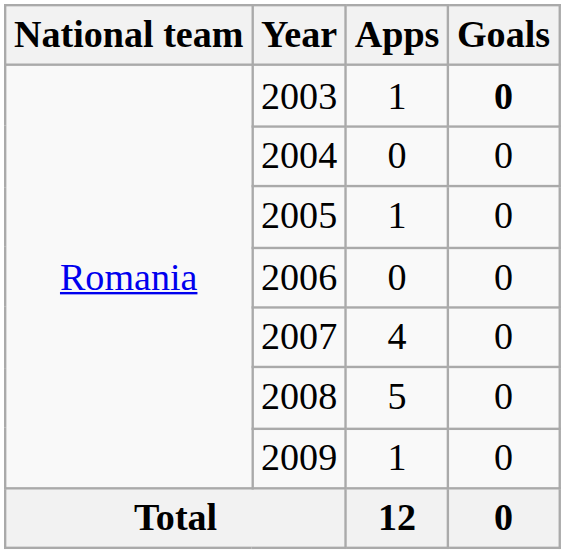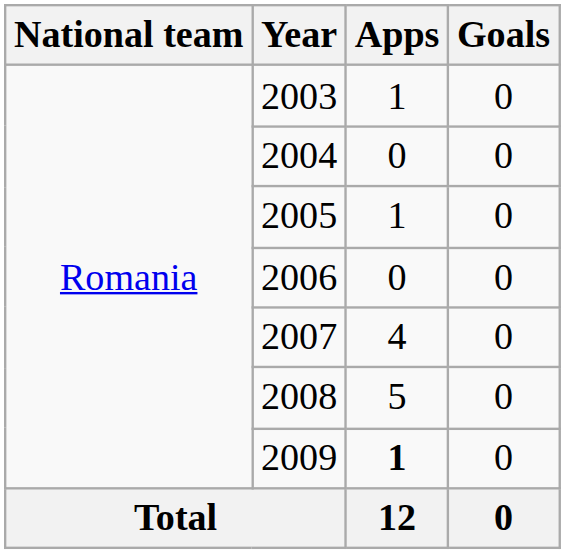(504, 95) bold -> (504, 95) normal
(397, 457) normal -> (397, 457) bold
